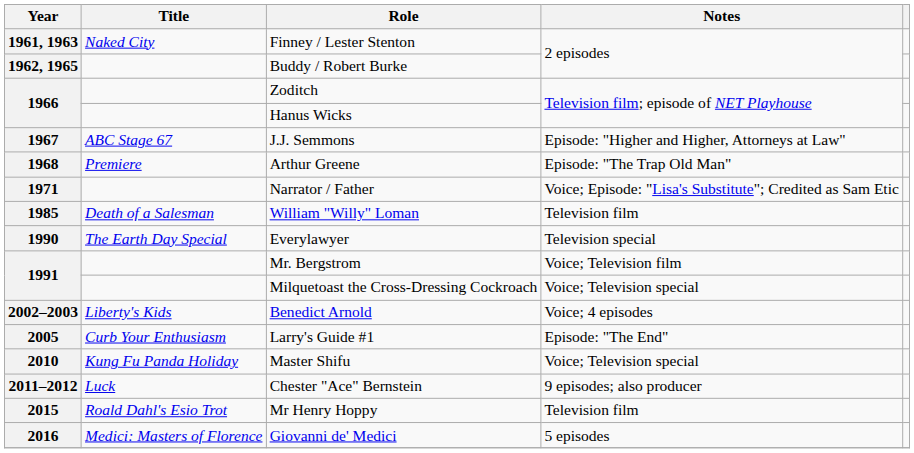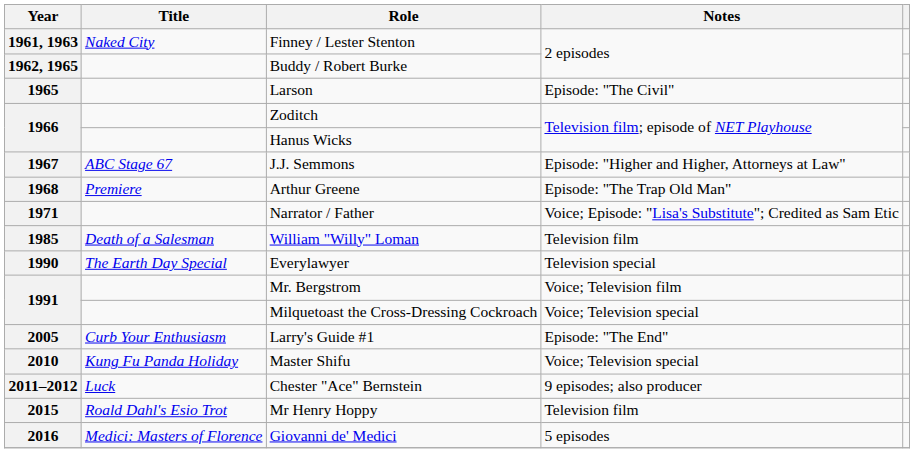+ row: (291, 90)
- row: (321, 312)
